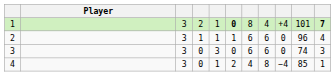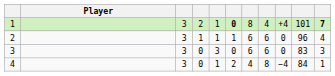(303, 51) 74 -> (303, 51) 83
(303, 64) 85 -> (303, 64) 84
